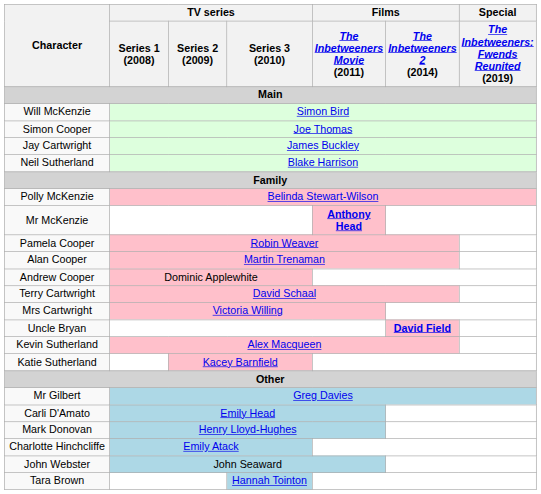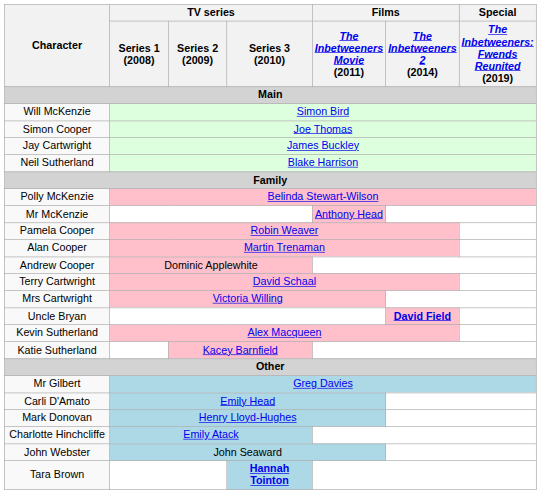(349, 220) bold -> (349, 214) normal
(270, 481) normal -> (270, 475) bold
